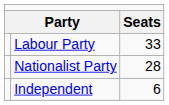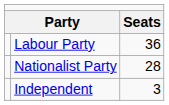(153, 44) 33 -> (153, 44) 36
(157, 89) 6 -> (157, 89) 3
